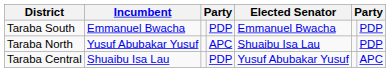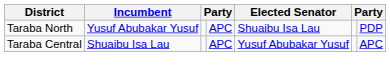- row: (41, 28)
(221, 59) PDP -> (221, 44) APC
